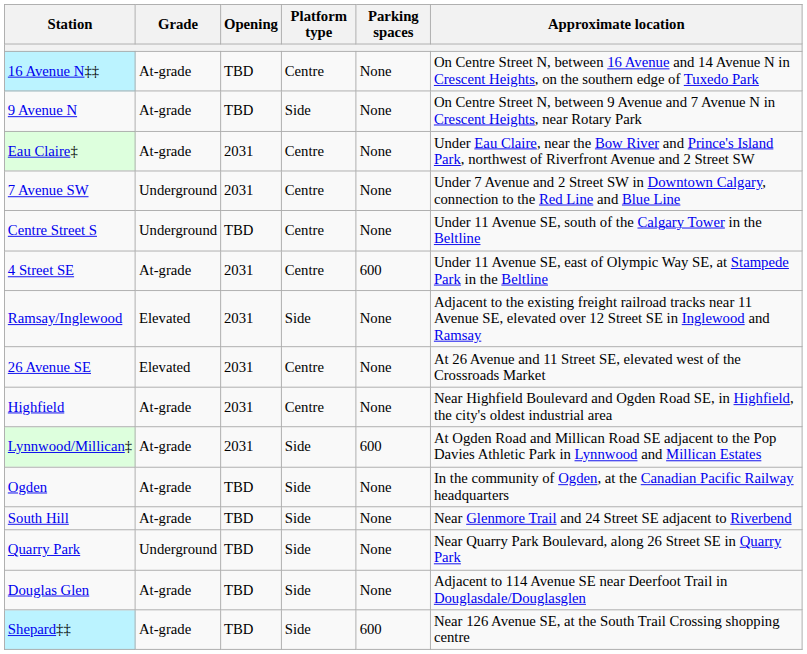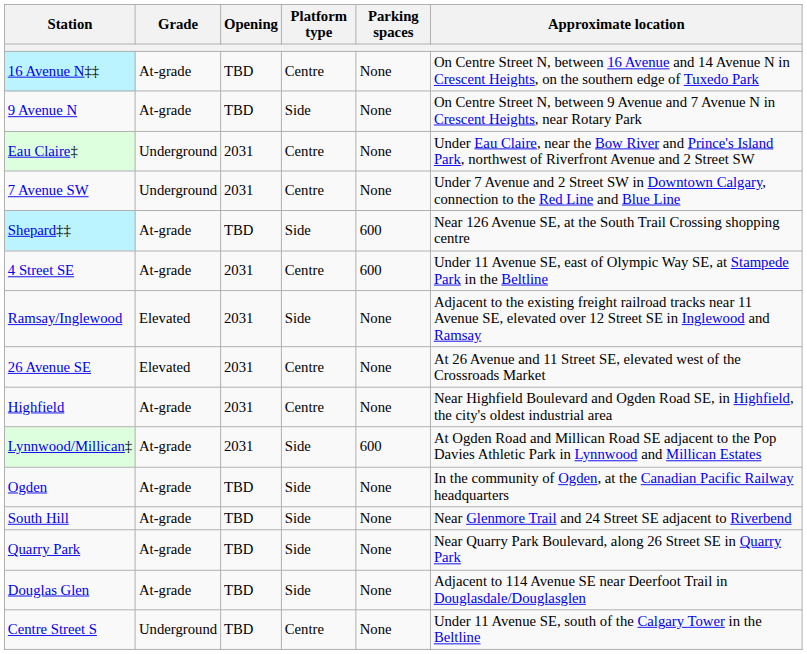(165, 150) At-grade -> (178, 150) Underground
rows swapped: (52, 230) <-> (39, 629)
(178, 550) Underground -> (165, 550) At-grade
